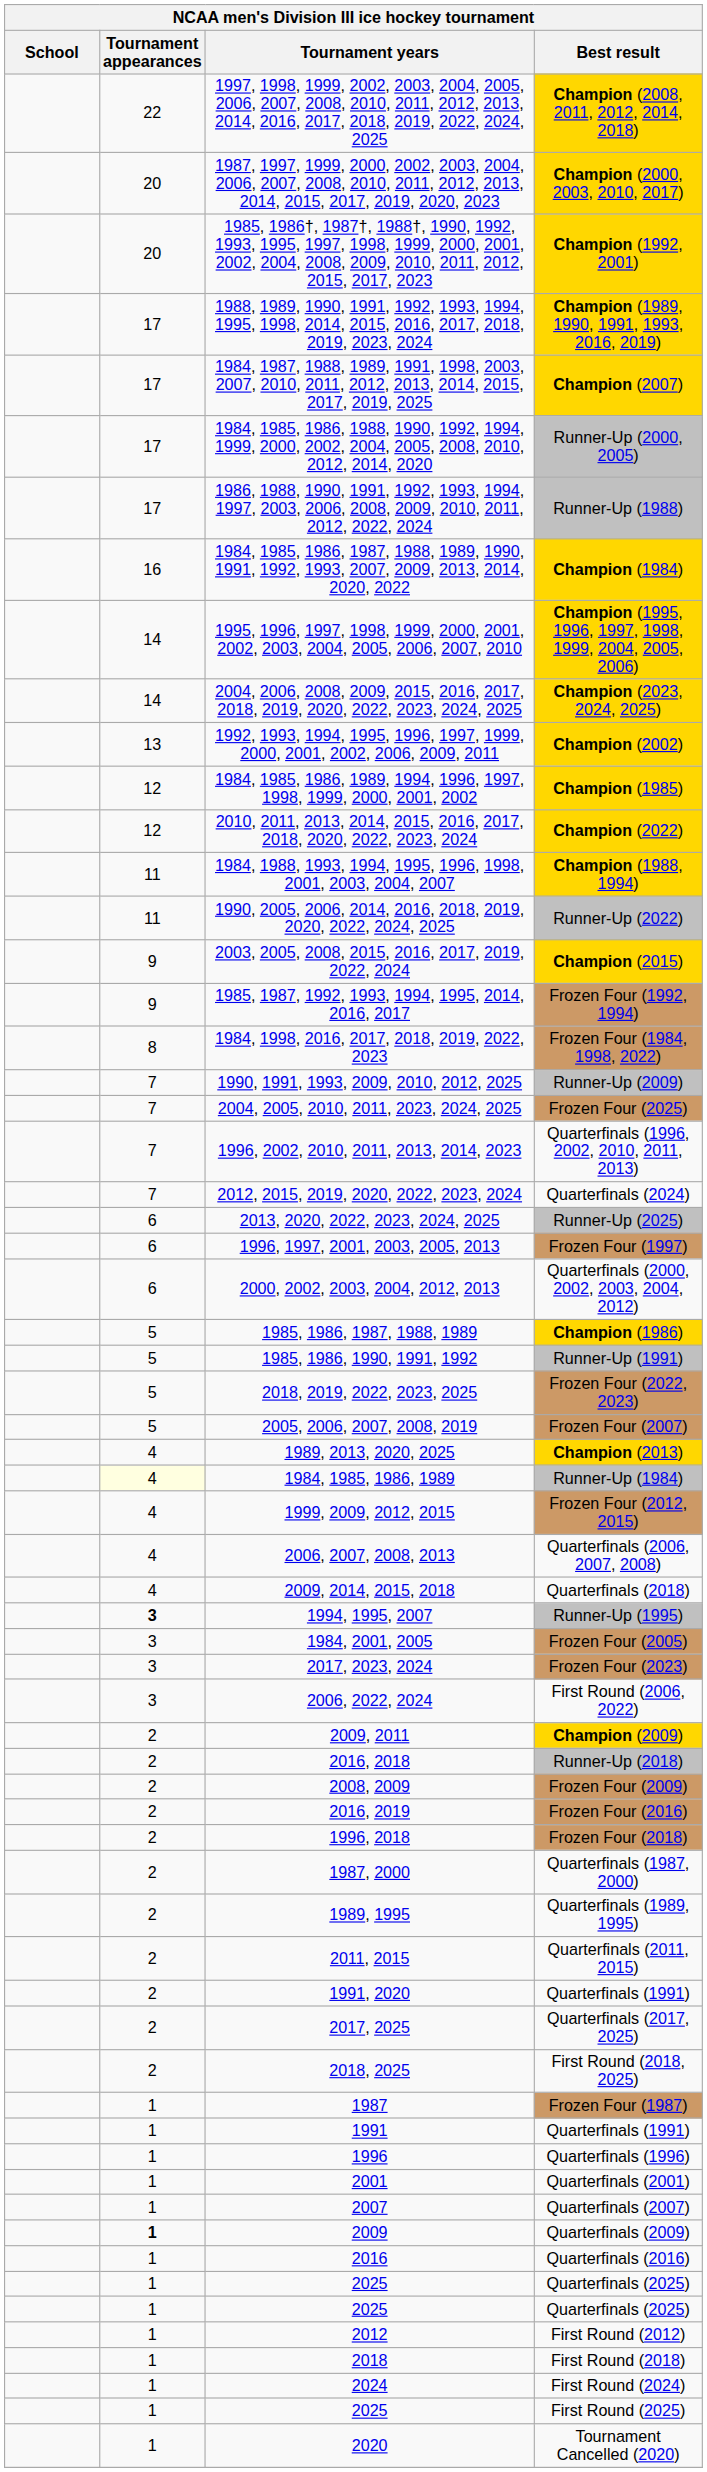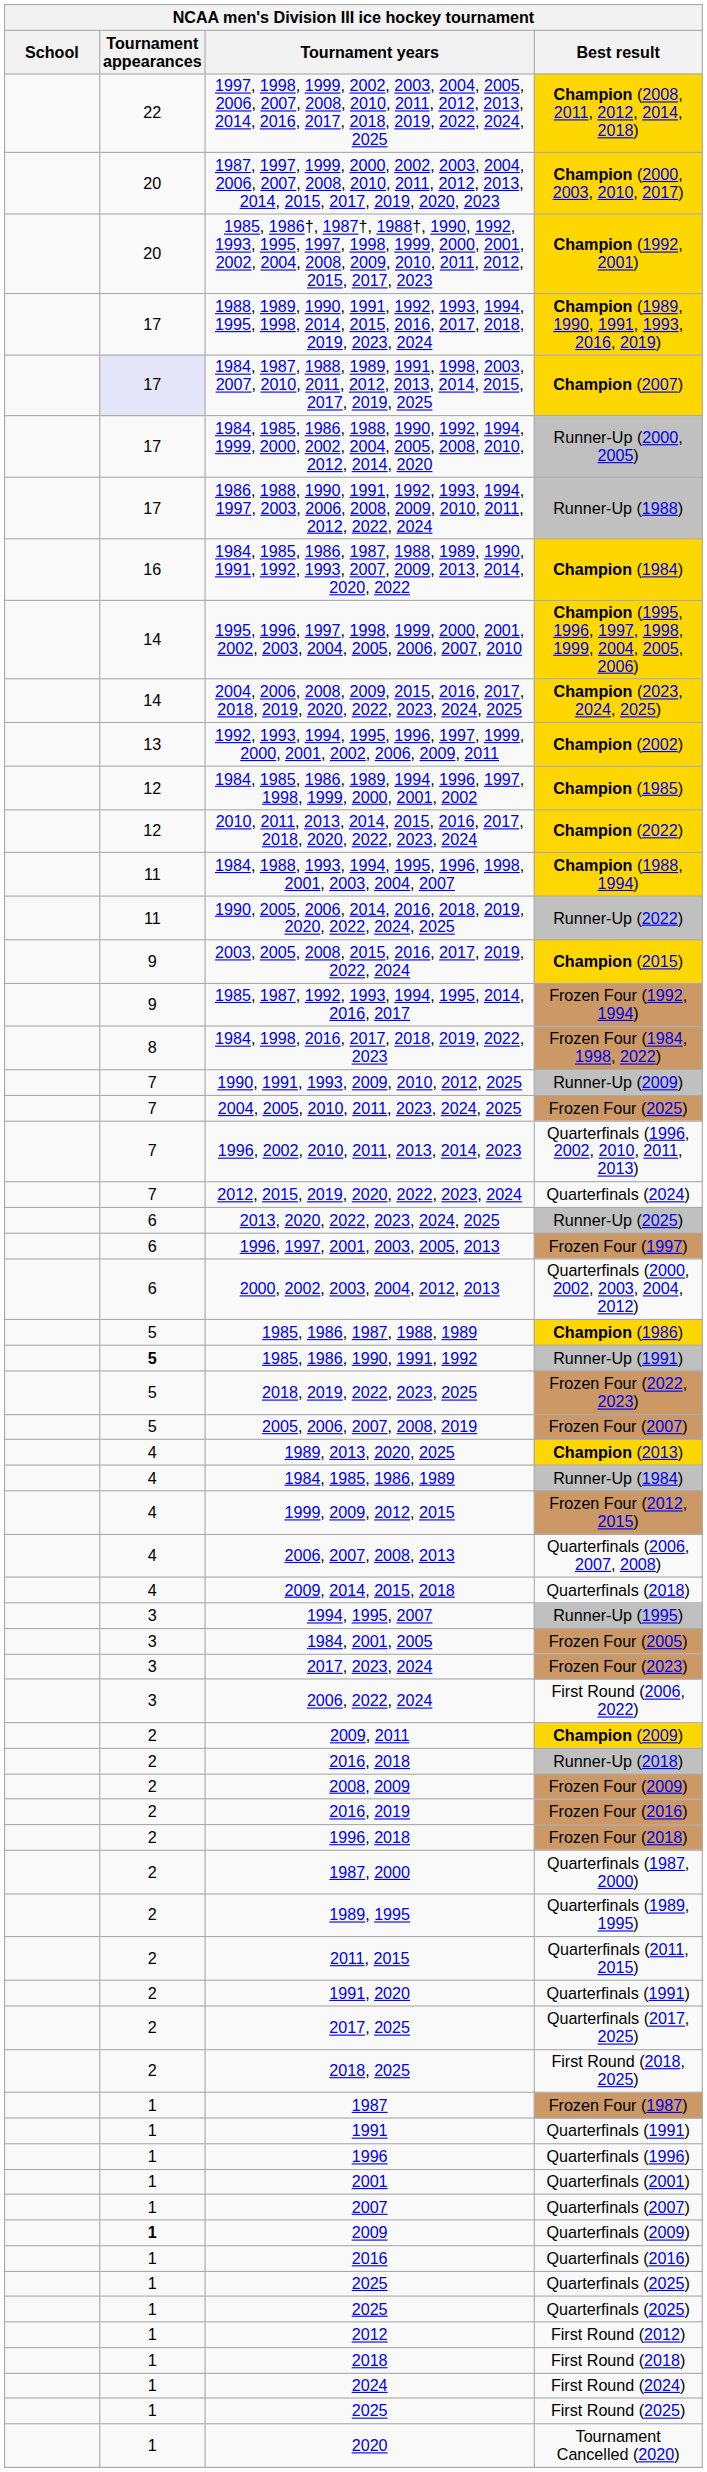(152, 386) no background -> (152, 386) lavender background
(152, 1358) normal -> (152, 1358) bold
(152, 1478) lightyellow background -> (152, 1478) no background
(152, 1616) bold -> (152, 1616) normal
